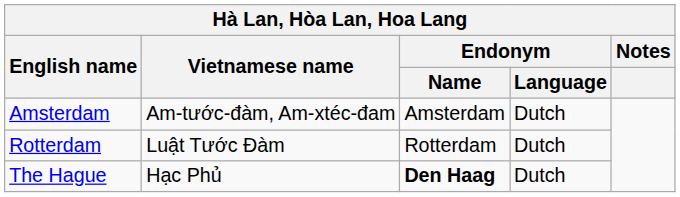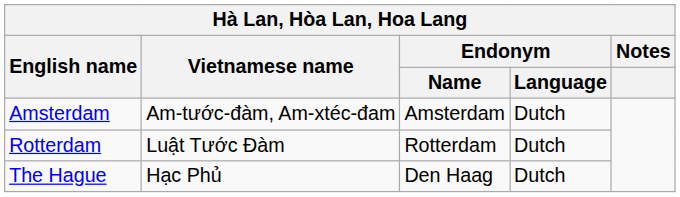(450, 176) bold -> (449, 176) normal
